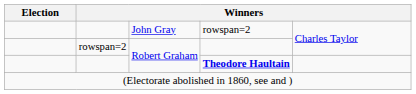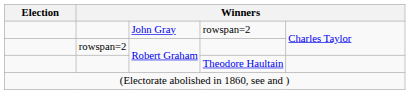(246, 64) bold -> (243, 64) normal
